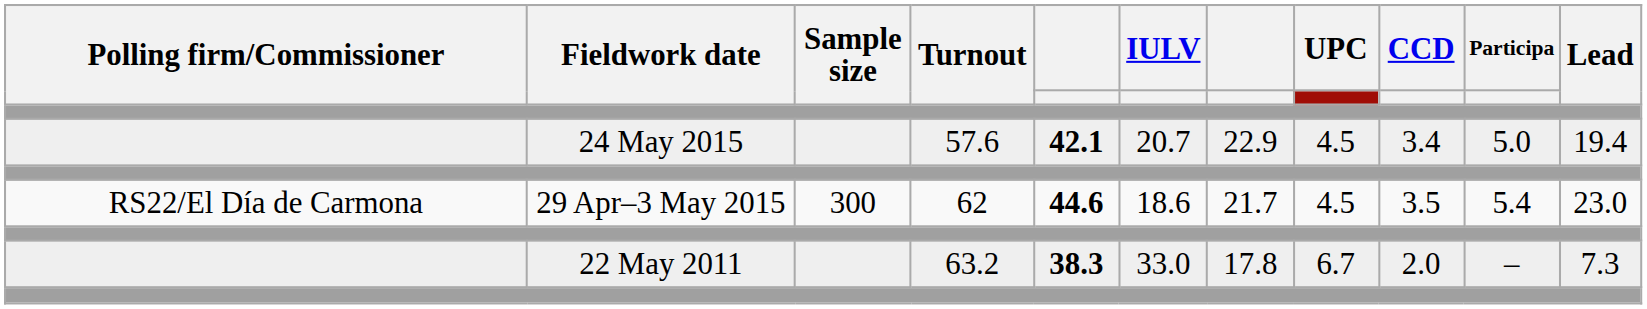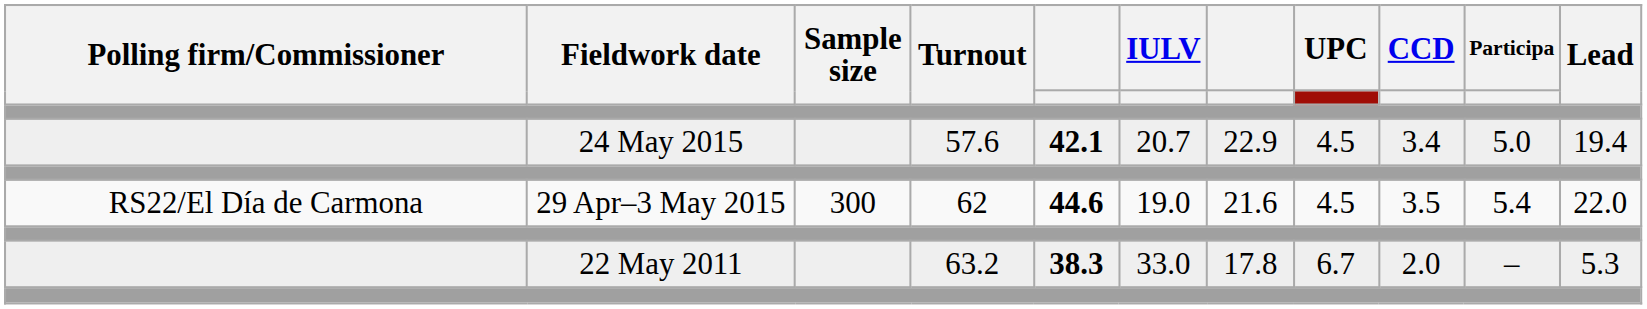(1163, 203) 18.6 -> (1163, 203) 19.0
(1250, 203) 21.7 -> (1250, 203) 21.6
(1600, 203) 23.0 -> (1600, 203) 22.0
(1600, 264) 7.3 -> (1600, 264) 5.3
